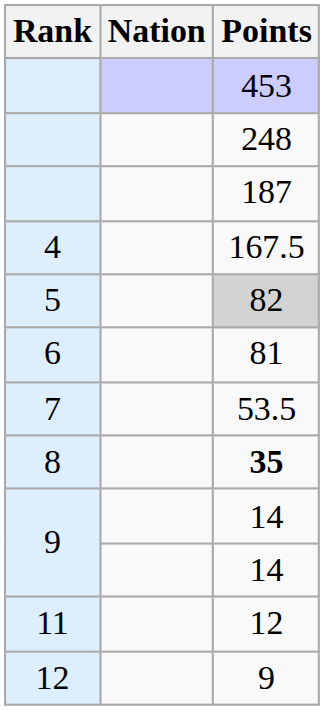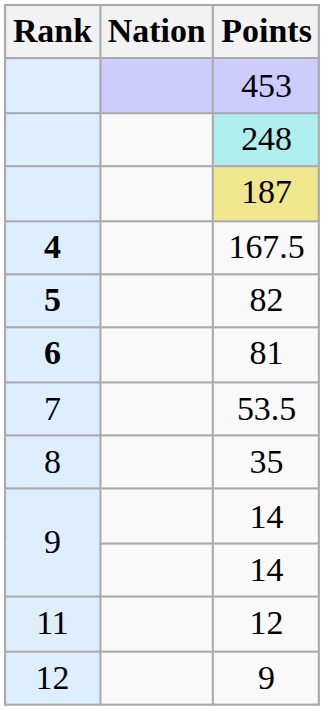(267, 138) no background -> (267, 138) paleturquoise background
(267, 192) no background -> (267, 192) khaki background
(52, 246) normal -> (52, 246) bold
(52, 300) normal -> (52, 300) bold
(267, 300) lightgrey background -> (267, 300) no background
(52, 354) normal -> (52, 354) bold
(267, 461) bold -> (267, 461) normal
